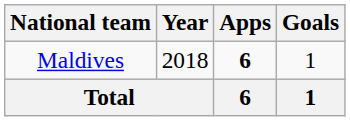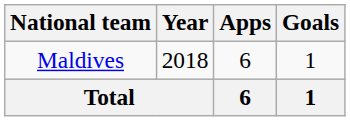(245, 60) bold -> (245, 60) normal
